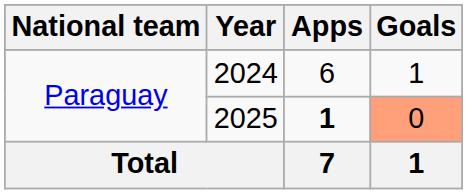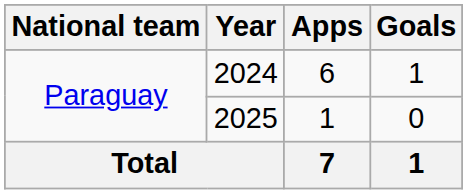(327, 118) bold -> (327, 118) normal
(416, 118) lightsalmon background -> (416, 118) no background
